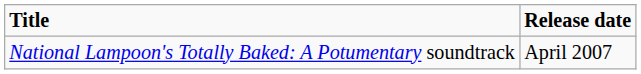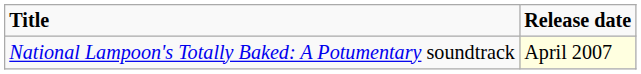(568, 52) no background -> (568, 52) lightyellow background
